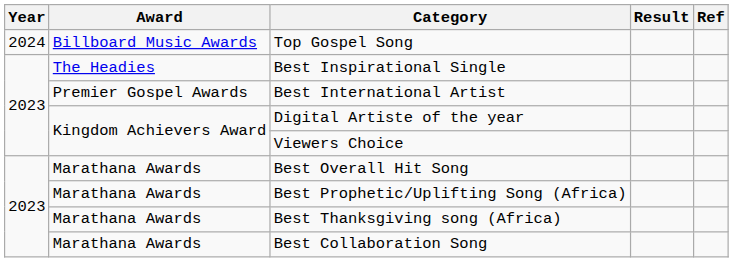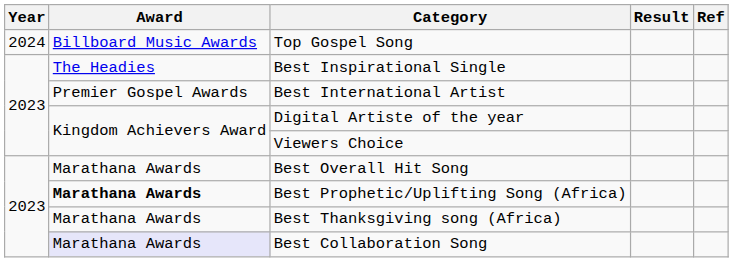(127, 194) normal -> (127, 194) bold
(127, 244) no background -> (127, 244) lavender background
